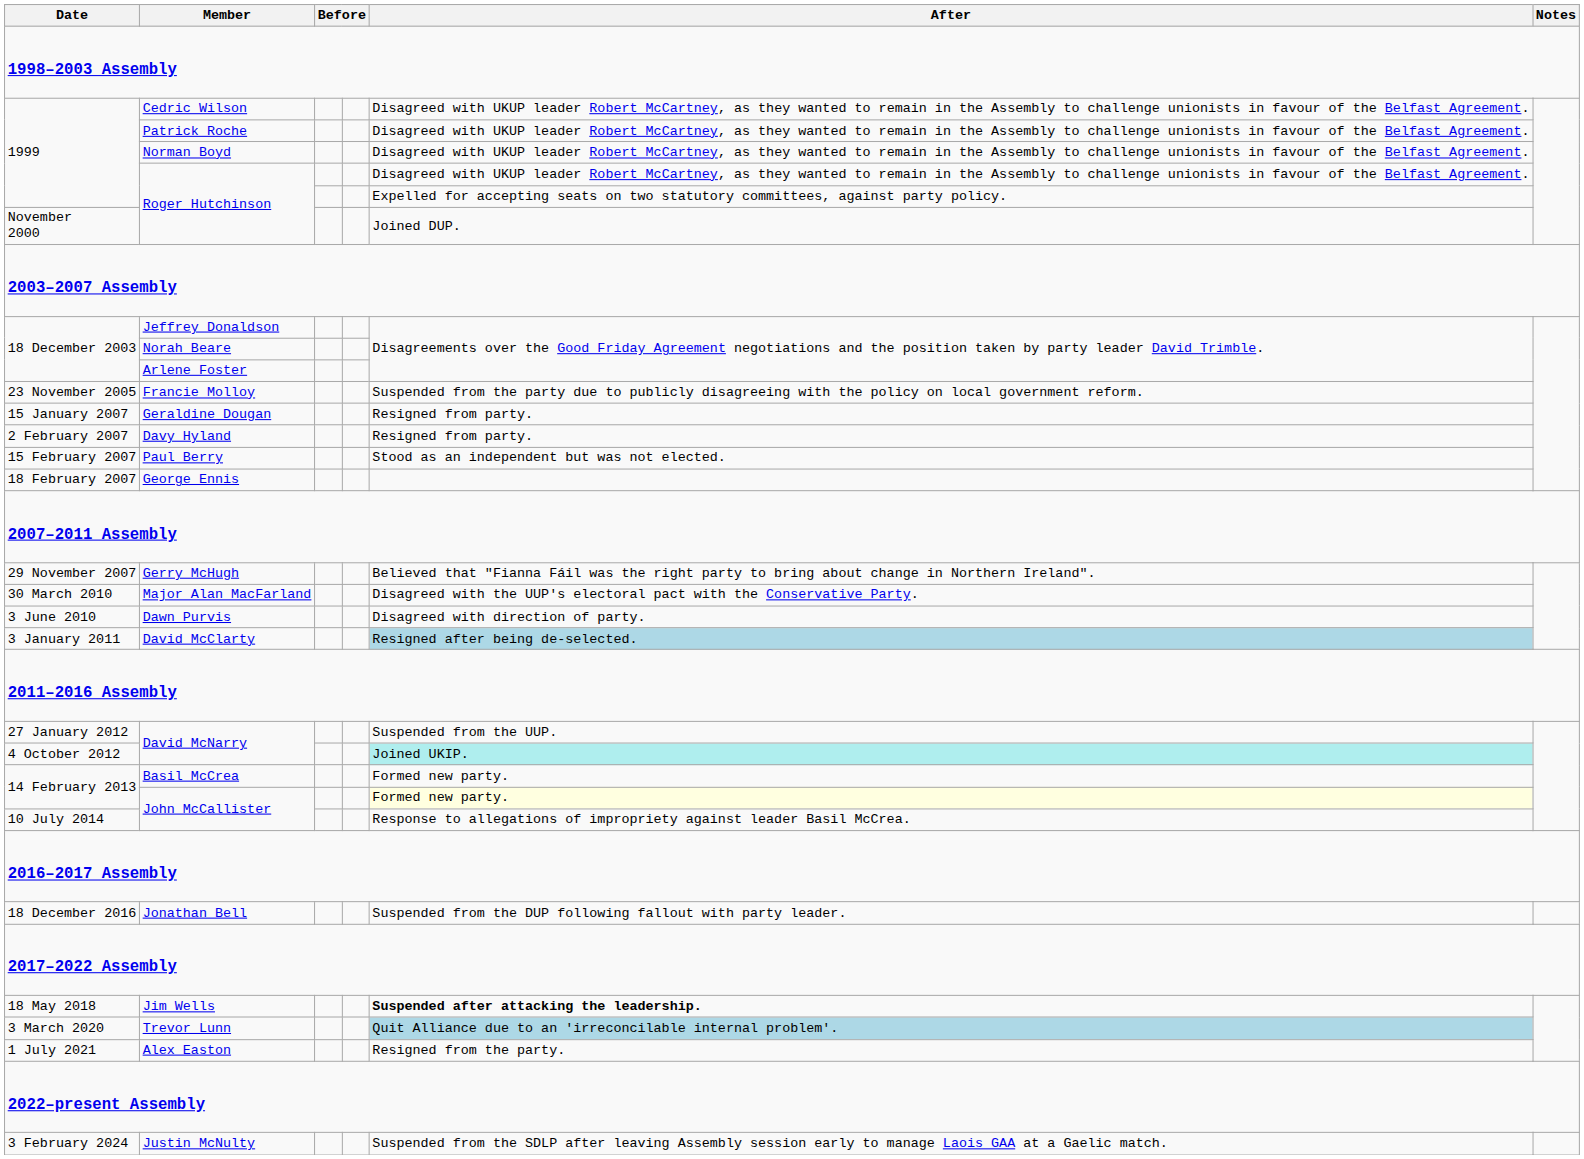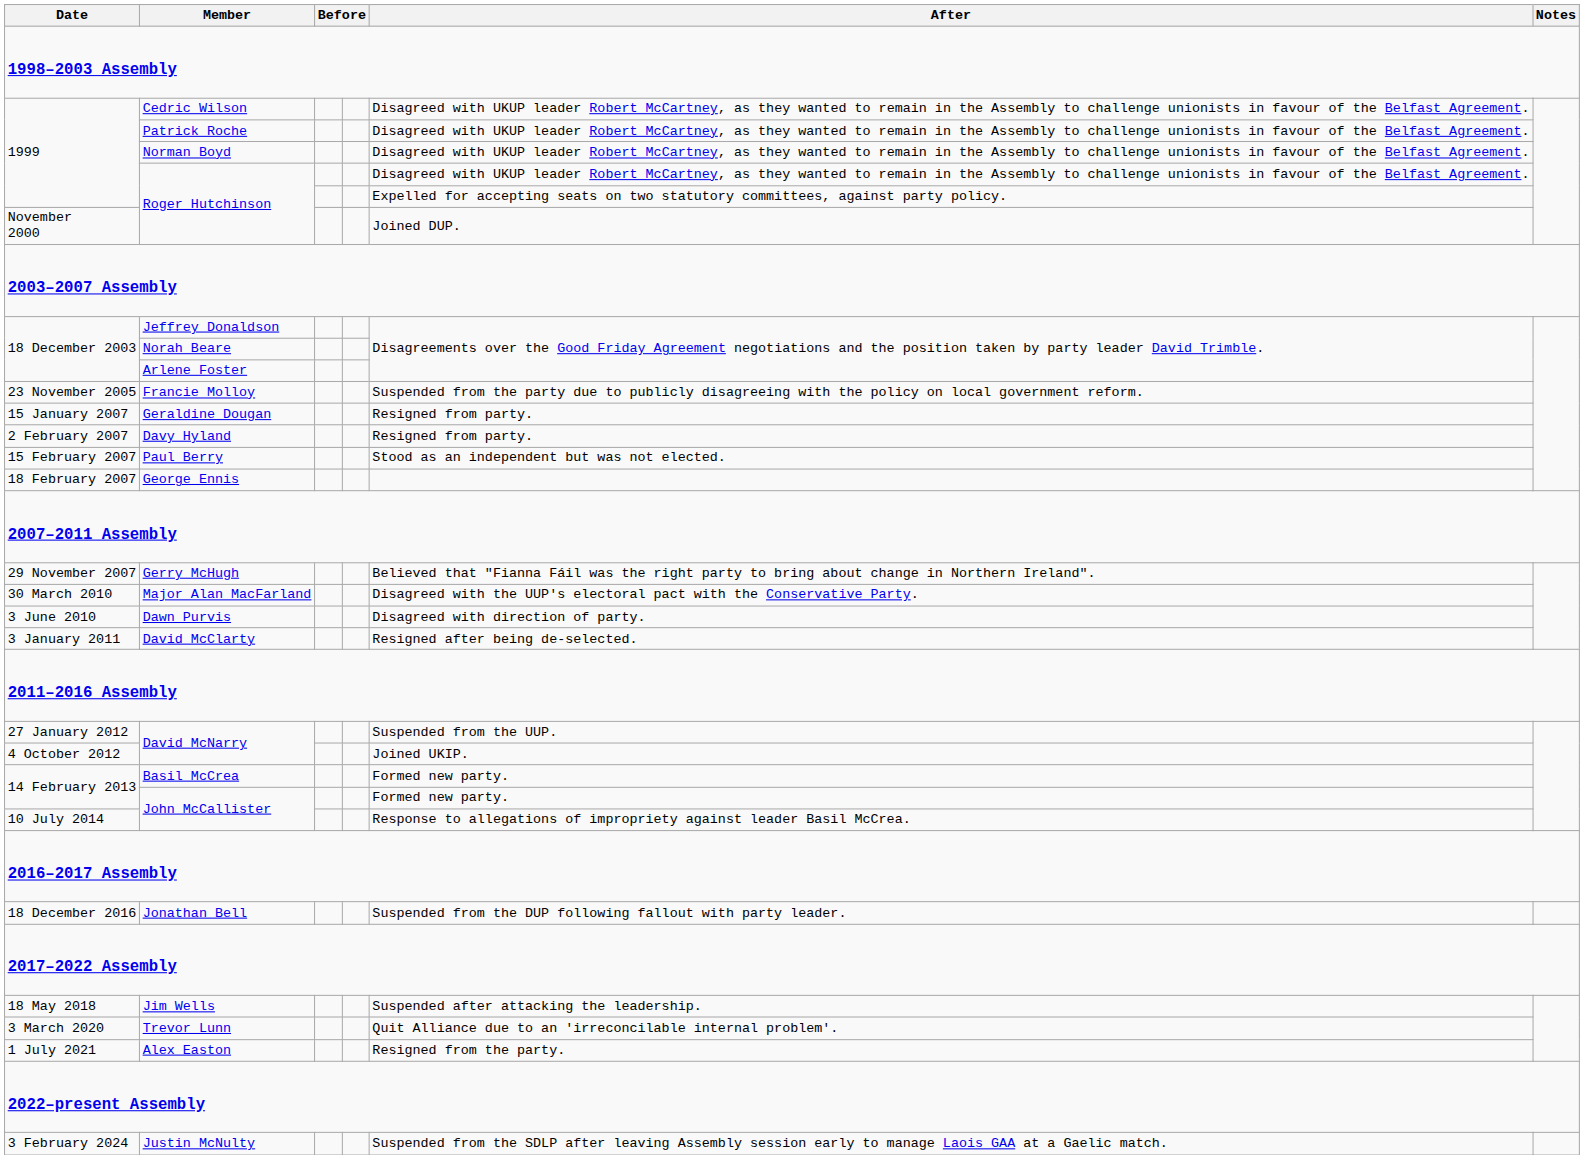(505, 639) lightblue background -> (505, 639) no background
(421, 754) paleturquoise background -> (421, 754) no background
(441, 798) lightyellow background -> (441, 798) no background
(537, 1007) bold -> (537, 1007) normal
(605, 1028) lightblue background -> (605, 1028) no background
